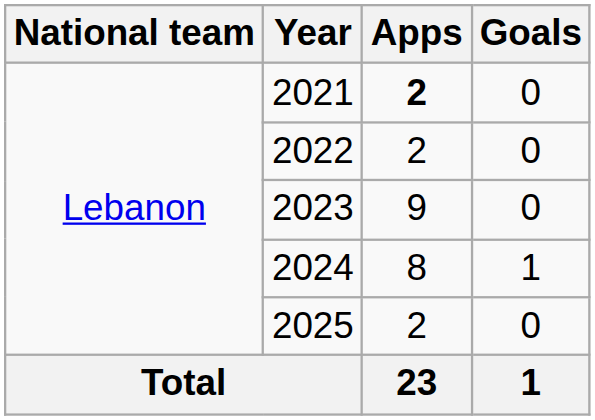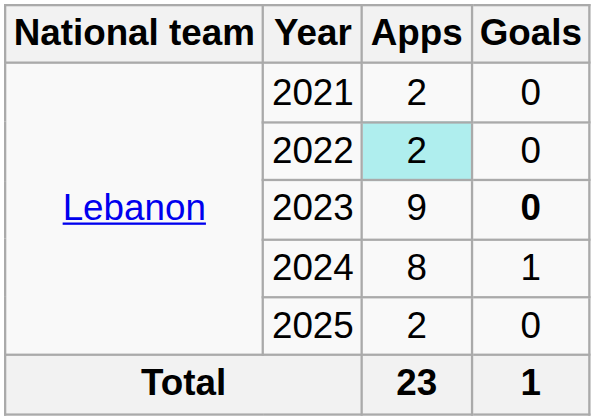(417, 92) bold -> (417, 92) normal
(417, 150) no background -> (417, 150) paleturquoise background
(531, 208) normal -> (531, 208) bold
